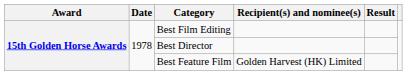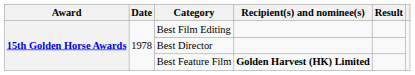(299, 62) normal -> (303, 62) bold
